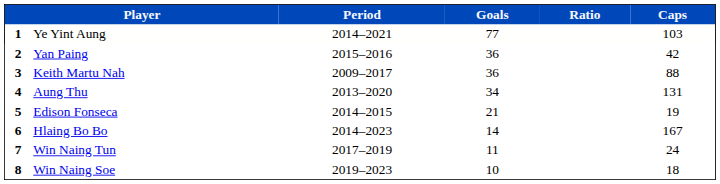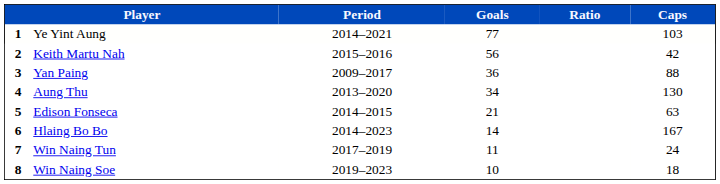(61, 53) Yan Paing -> (79, 53) Keith Martu Nah
(492, 53) 36 -> (492, 53) 56
(79, 72) Keith Martu Nah -> (61, 72) Yan Paing
(673, 92) 131 -> (673, 92) 130
(673, 111) 19 -> (673, 111) 63
